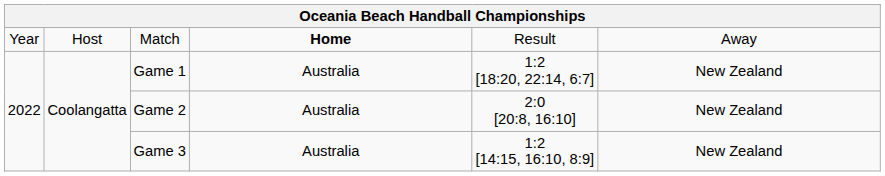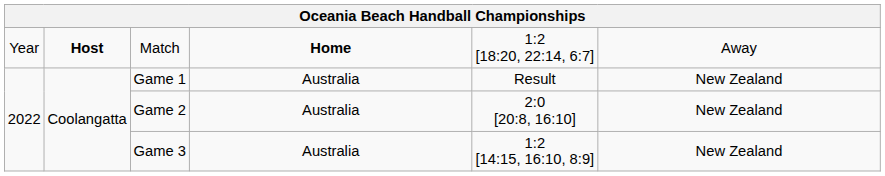(87, 39) normal -> (87, 47) bold
(535, 39) Result -> (535, 47) 1:2 [18:20, 22:14, 6:7]
(535, 71) 1:2 [18:20, 22:14, 6:7] -> (535, 79) Result
